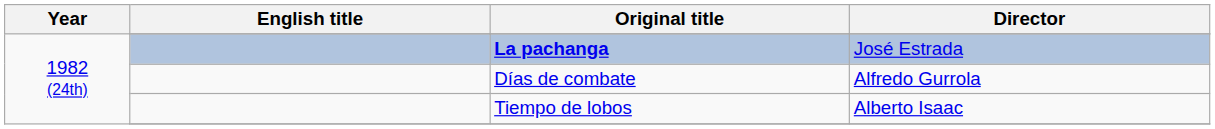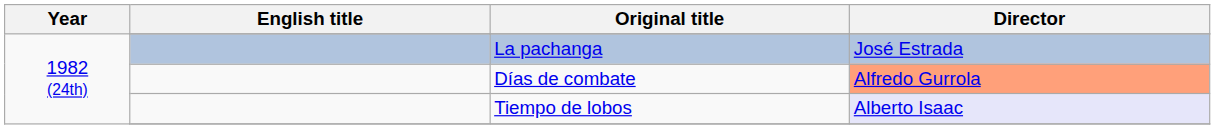(551, 49) bold -> (548, 49) normal
(917, 78) no background -> (917, 78) lightsalmon background
(908, 108) no background -> (908, 108) lavender background
